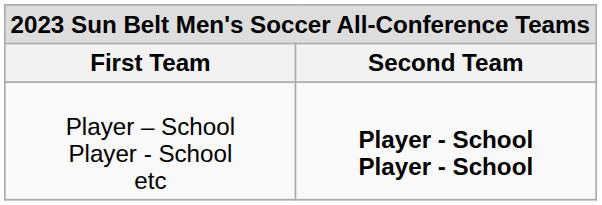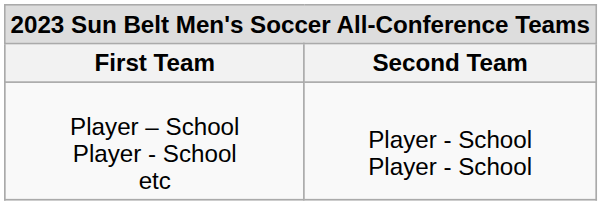(446, 155) bold -> (450, 155) normal
